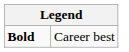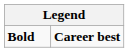(84, 36) normal -> (87, 36) bold
